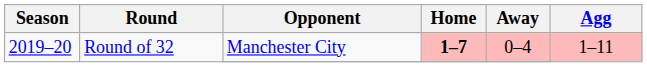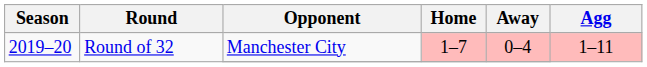(453, 47) bold -> (453, 47) normal
